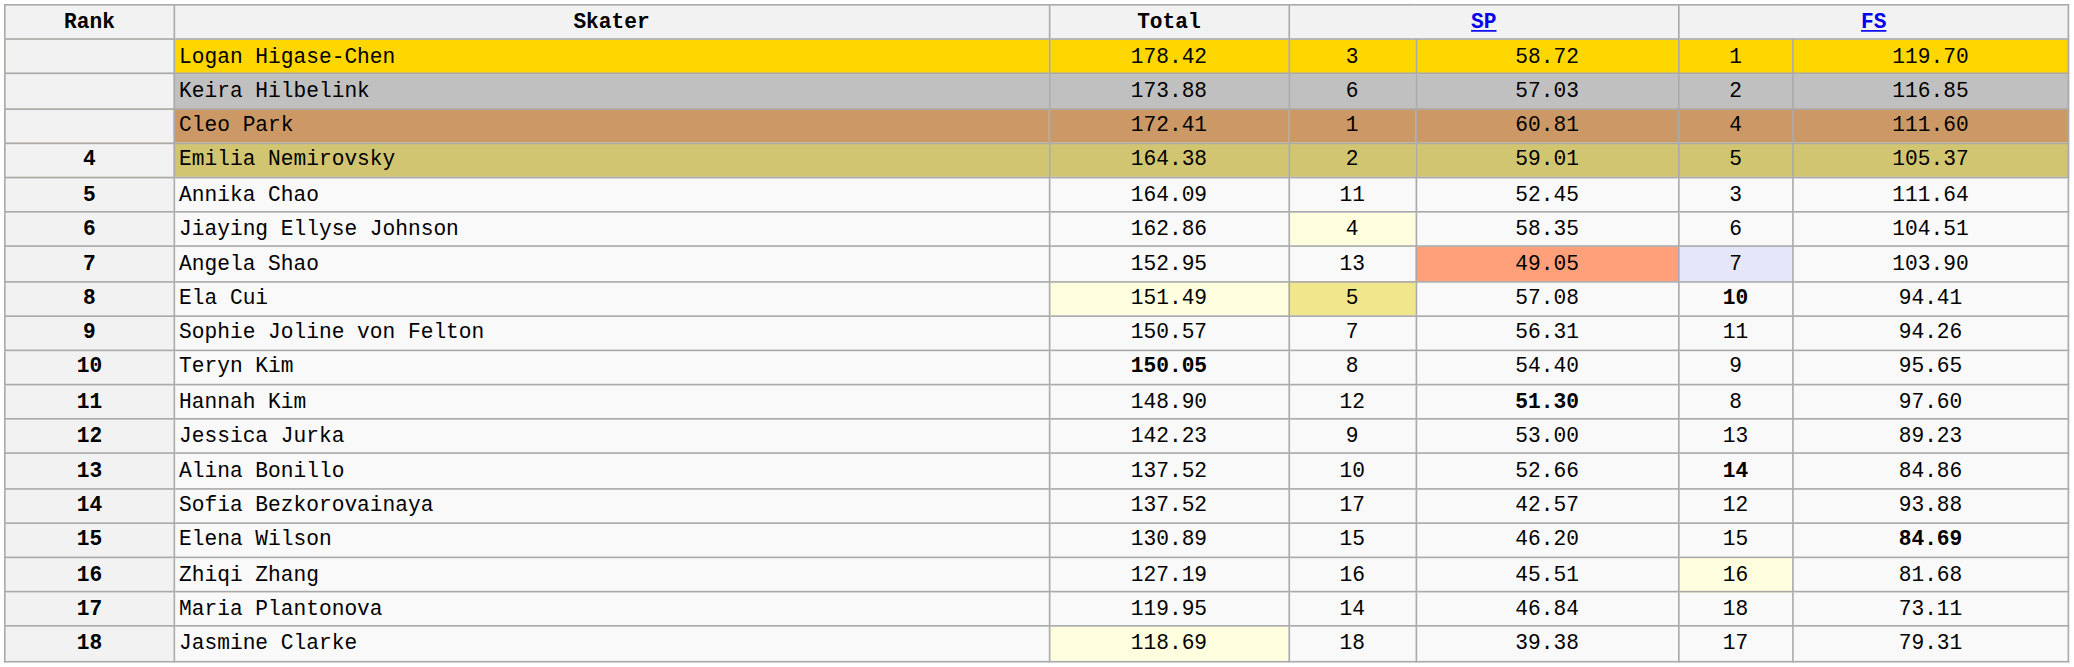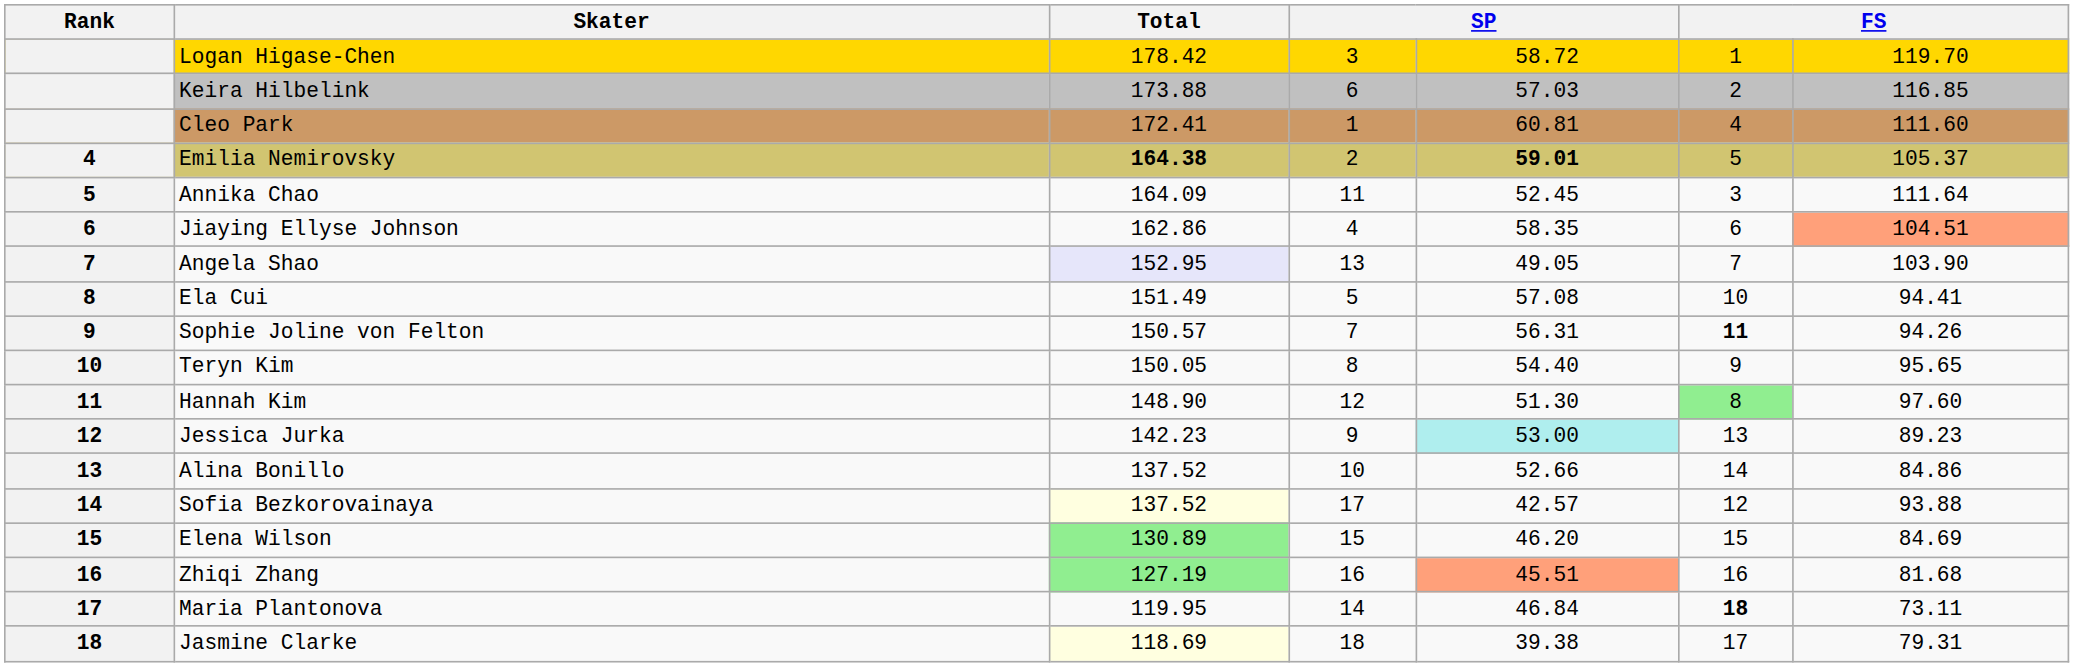(1169, 160) normal -> (1169, 160) bold
(1547, 160) normal -> (1547, 160) bold
(1352, 229) lightyellow background -> (1352, 229) no background
(1931, 229) no background -> (1931, 229) lightsalmon background
(1169, 264) no background -> (1169, 264) lavender background
(1547, 264) lightsalmon background -> (1547, 264) no background
(1736, 264) lavender background -> (1736, 264) no background
(1169, 298) lightyellow background -> (1169, 298) no background
(1352, 298) khaki background -> (1352, 298) no background
(1736, 298) bold -> (1736, 298) normal
(1736, 333) normal -> (1736, 333) bold
(1169, 367) bold -> (1169, 367) normal
(1547, 402) bold -> (1547, 402) normal
(1736, 402) no background -> (1736, 402) lightgreen background
(1547, 437) no background -> (1547, 437) paleturquoise background
(1736, 471) bold -> (1736, 471) normal
(1169, 506) no background -> (1169, 506) lightyellow background
(1169, 540) no background -> (1169, 540) lightgreen background
(1930, 540) bold -> (1930, 540) normal
(1169, 575) no background -> (1169, 575) lightgreen background
(1547, 575) no background -> (1547, 575) lightsalmon background
(1736, 575) lightyellow background -> (1736, 575) no background
(1736, 609) normal -> (1736, 609) bold
